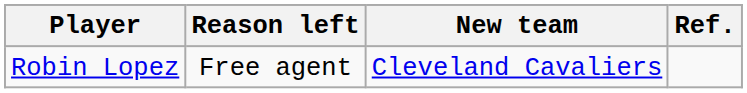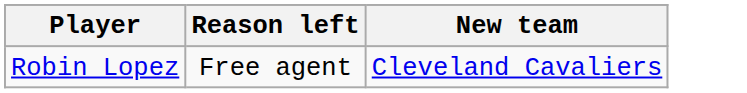- column: (705, 26)
